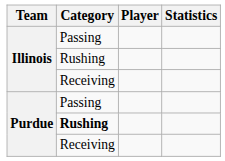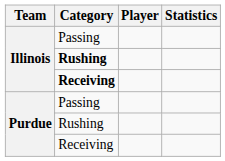(82, 59) normal -> (82, 59) bold
(87, 80) normal -> (86, 80) bold
(84, 123) bold -> (81, 123) normal
